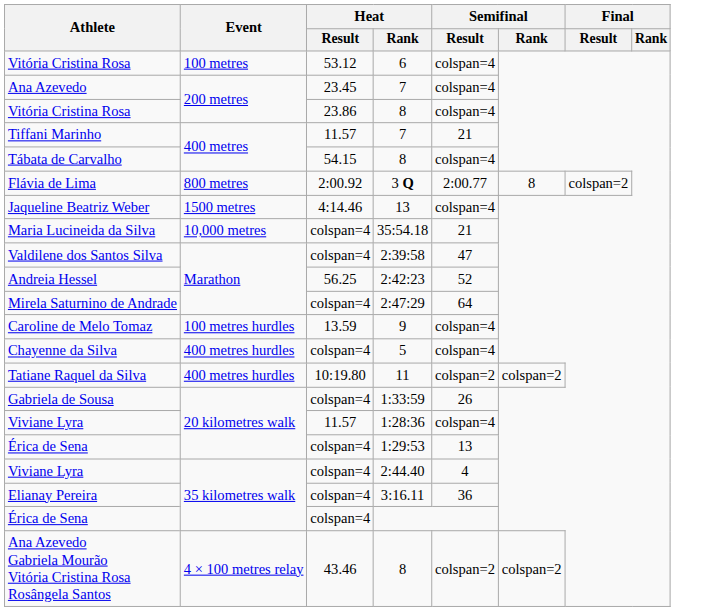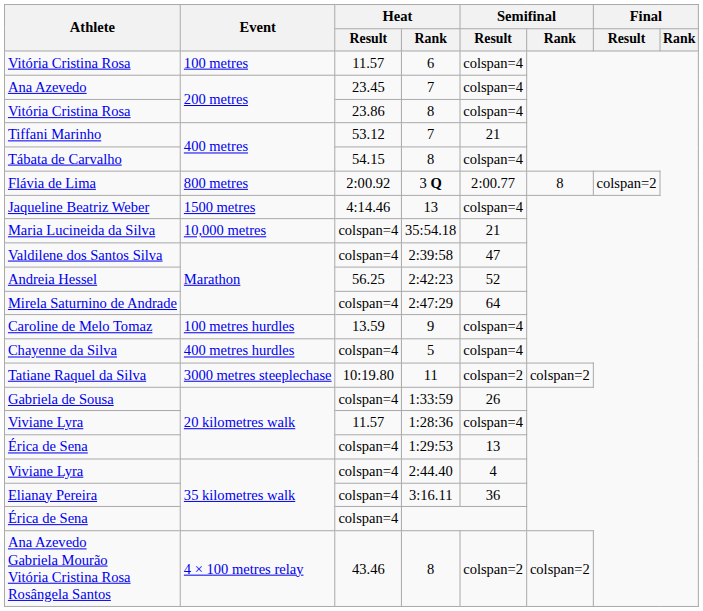(340, 63) 53.12 -> (368, 63) 11.57
(340, 135) 11.57 -> (368, 135) 53.12
(239, 375) 400 metres hurdles -> (258, 375) 3000 metres steeplechase
